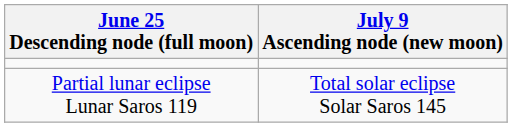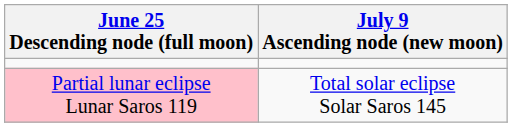(131, 95) no background -> (131, 95) pink background
